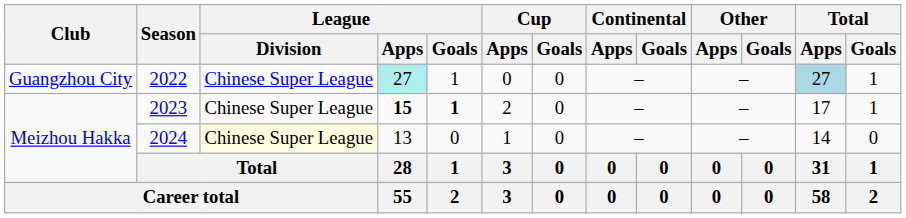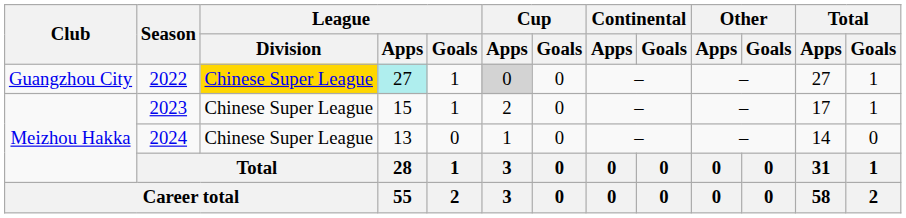(289, 78) no background -> (289, 78) gold background
(507, 78) no background -> (507, 78) lightgrey background
(821, 78) lightblue background -> (821, 78) no background
(402, 108) bold -> (402, 108) normal
(455, 108) bold -> (455, 108) normal
(289, 138) lightyellow background -> (289, 138) no background
